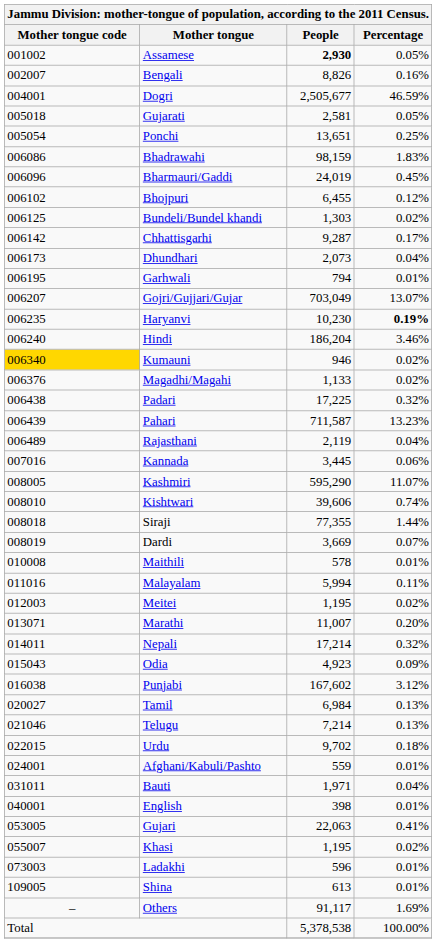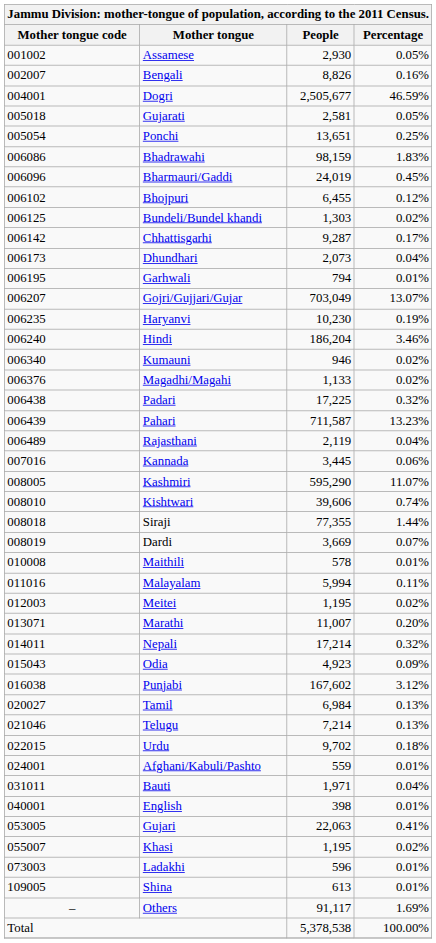(337, 55) bold -> (337, 55) normal
(411, 319) bold -> (412, 319) normal
(27, 359) gold background -> (27, 359) no background
